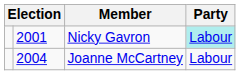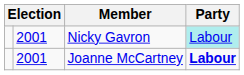(32, 59) 2004 -> (32, 59) 2001
(211, 59) normal -> (213, 59) bold
